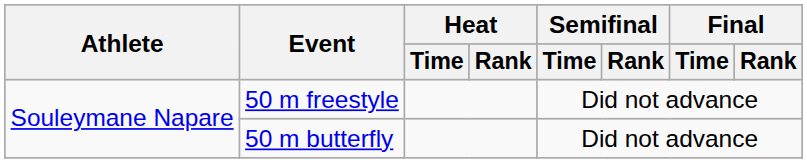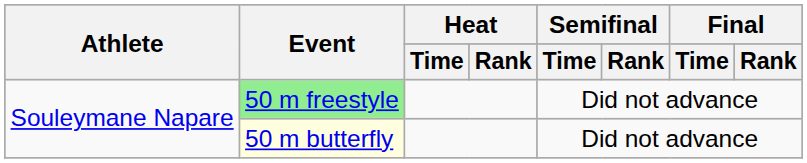(322, 100) no background -> (322, 100) lightgreen background
(319, 138) no background -> (319, 138) lightyellow background
